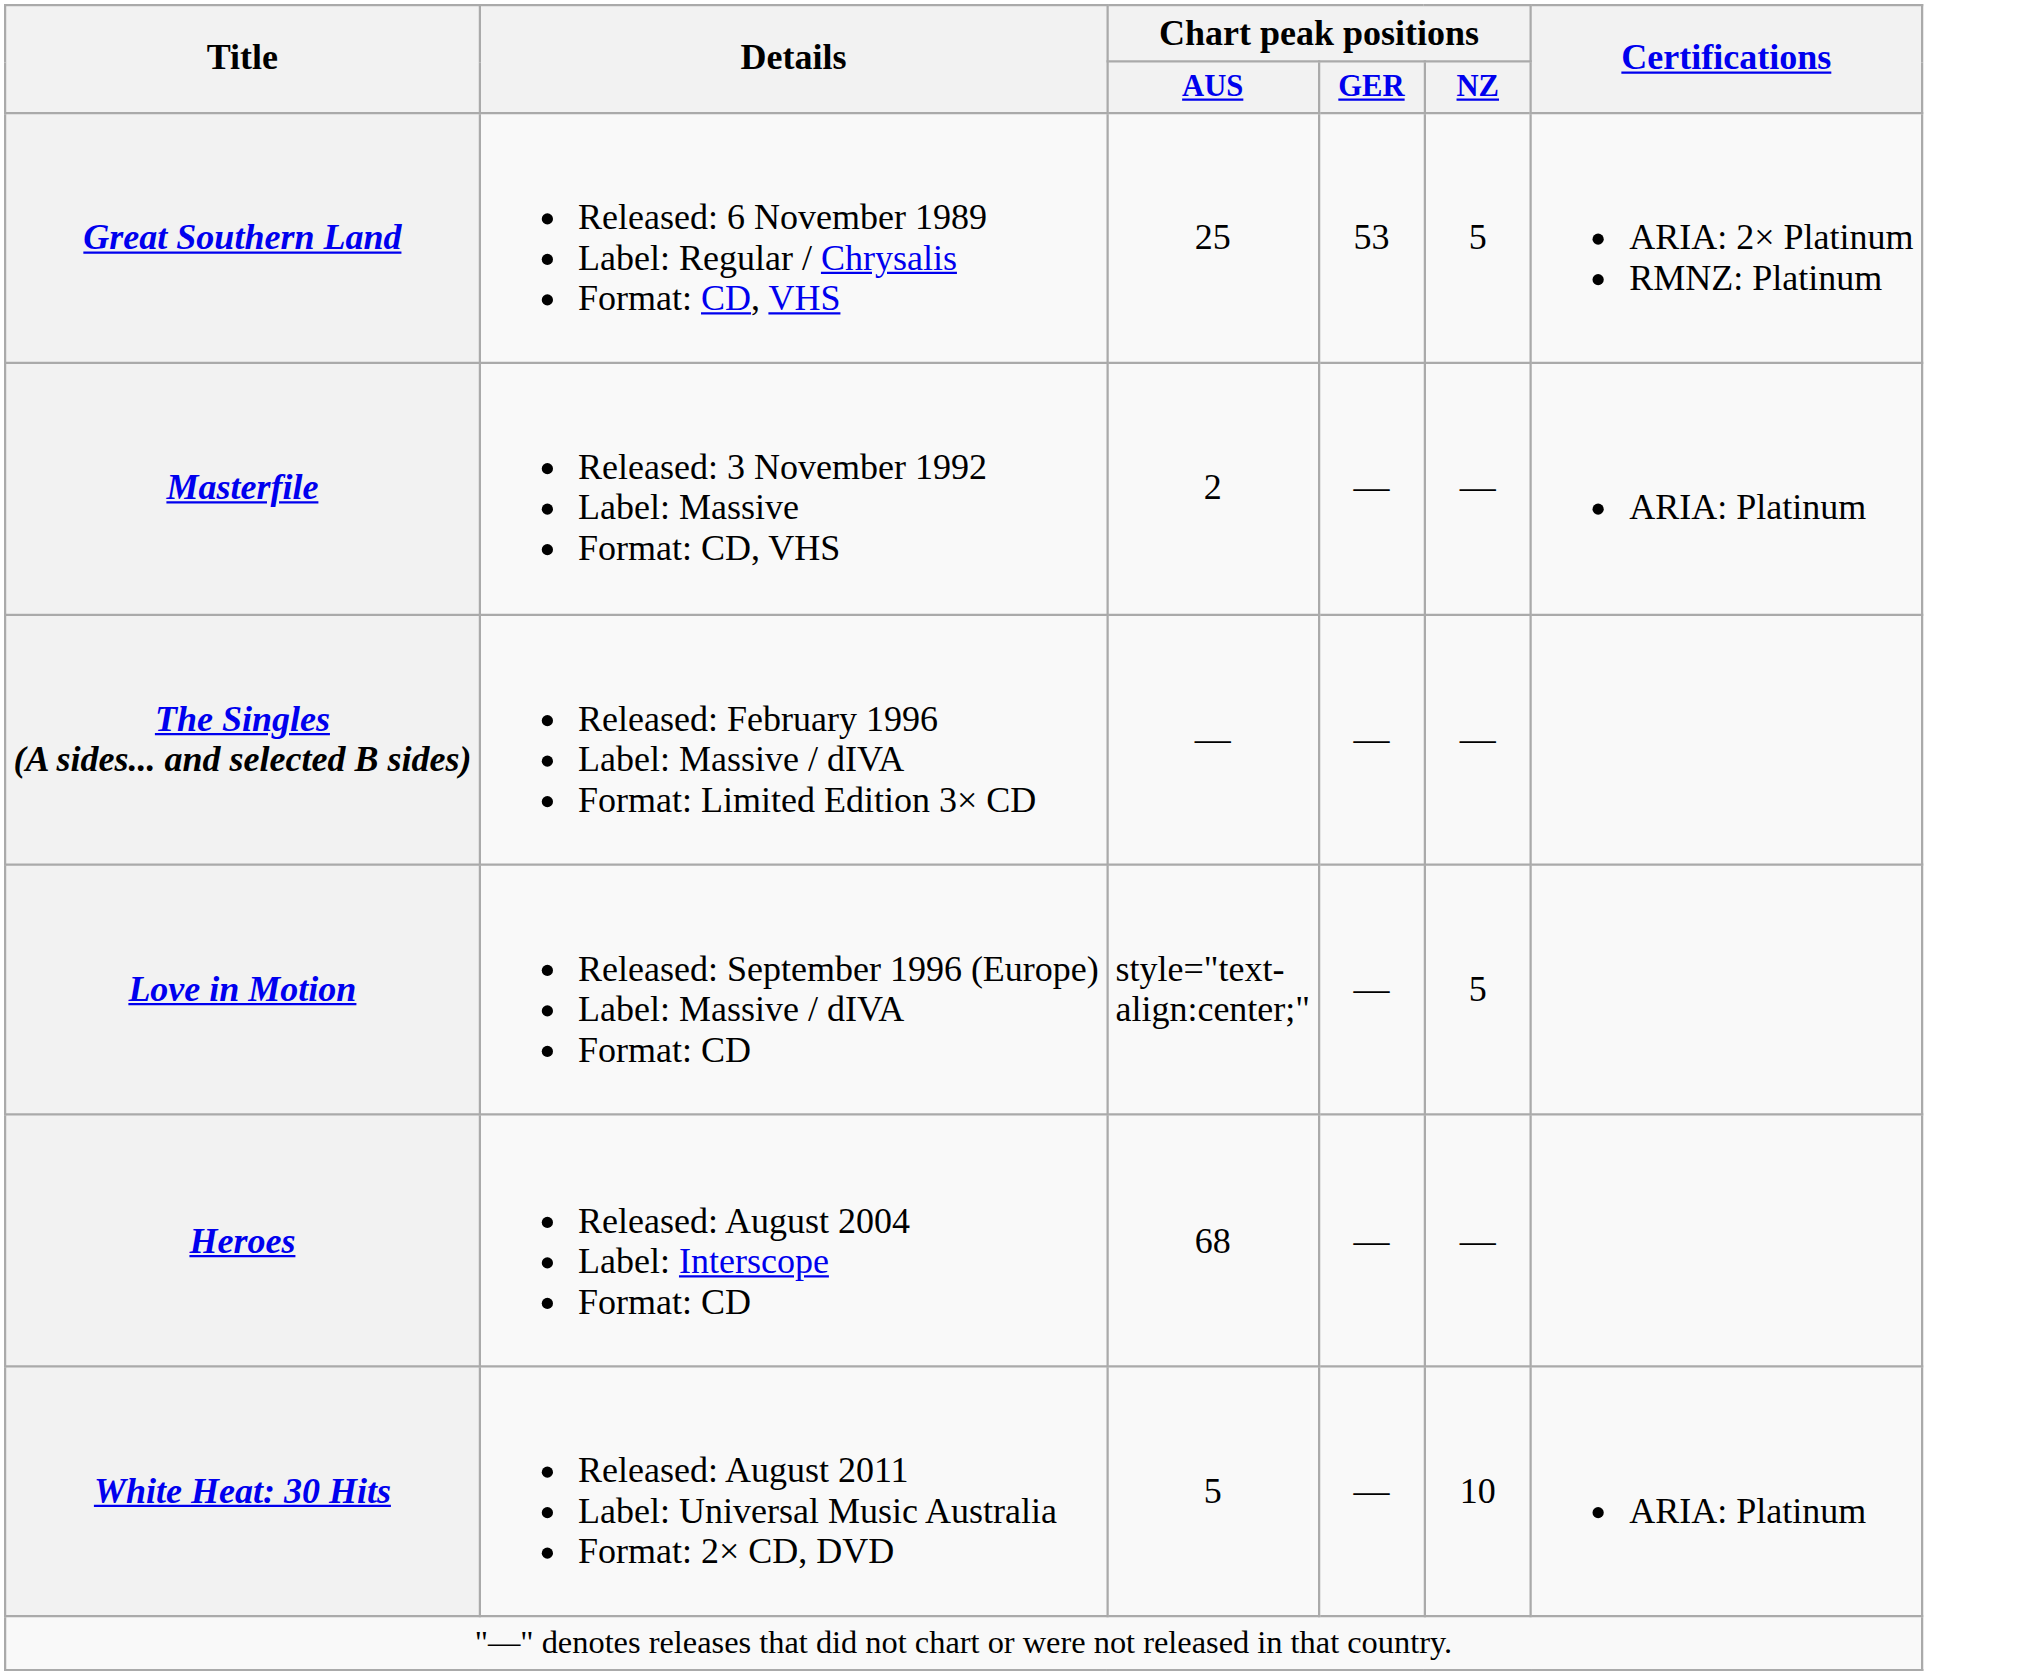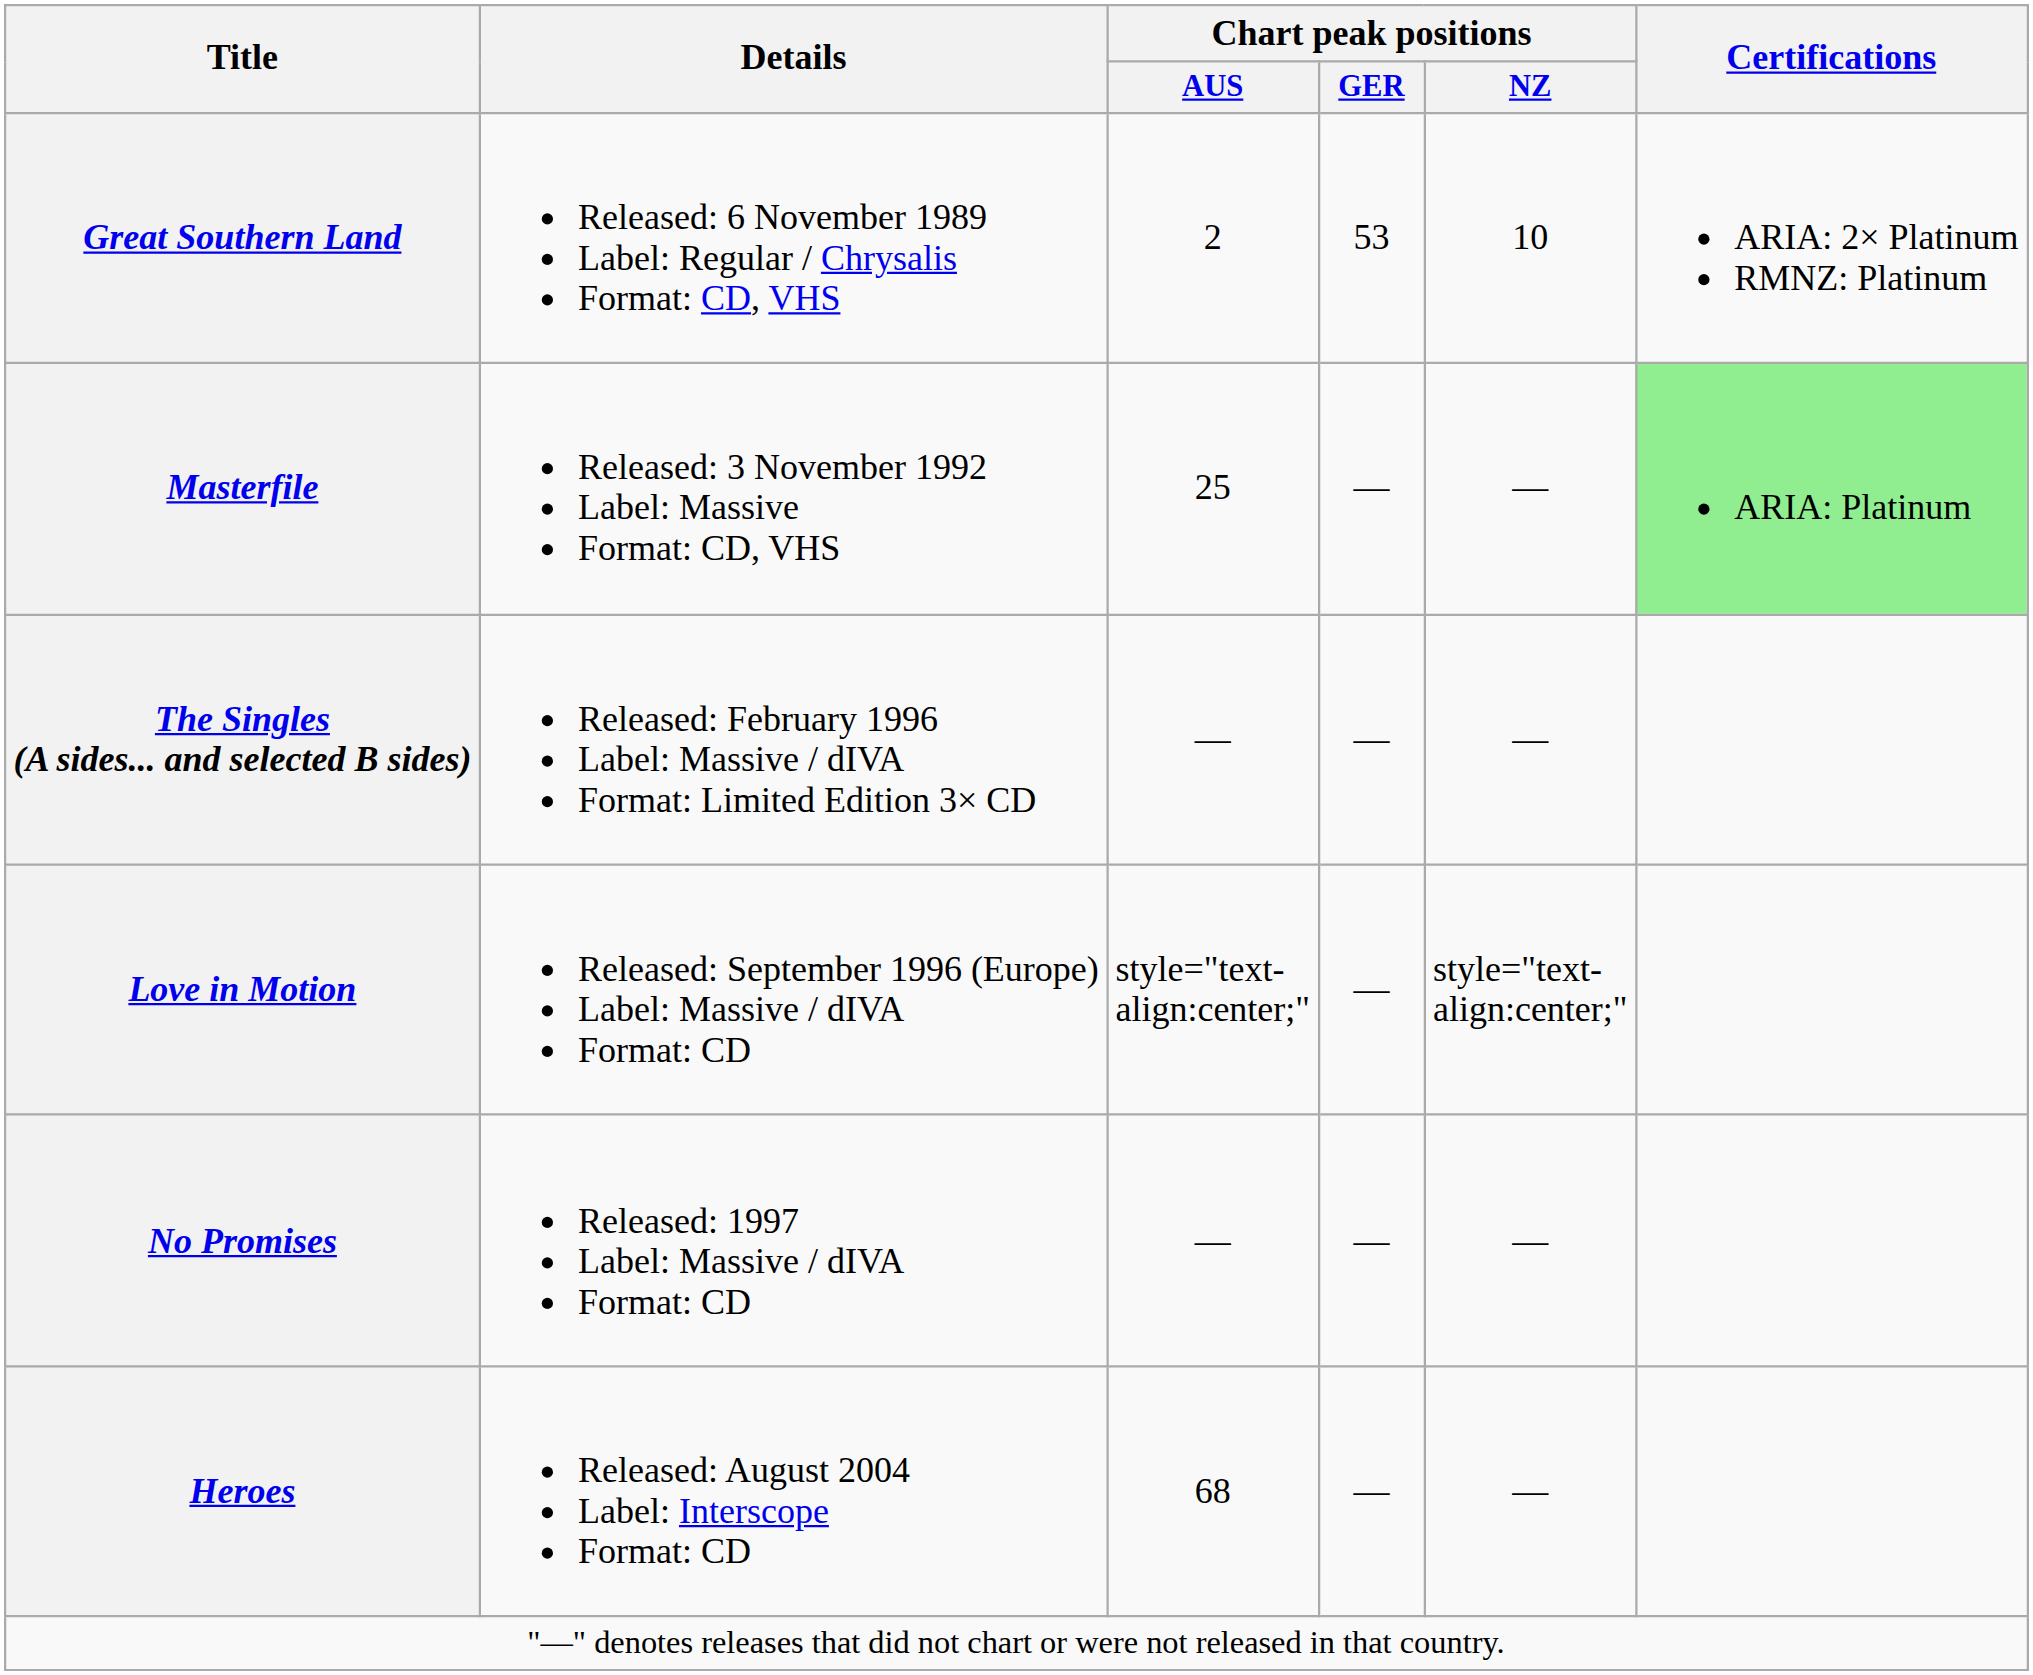(1213, 237) 25 -> (1213, 237) 2
(1478, 237) 5 -> (1530, 237) 10
(1213, 487) 2 -> (1213, 487) 25
(1726, 509) no background -> (1831, 509) lightgreen background
(1478, 989) 5 -> (1530, 989) style="text-align:center;"
+ row: (242, 1239)
- row: (242, 1490)
